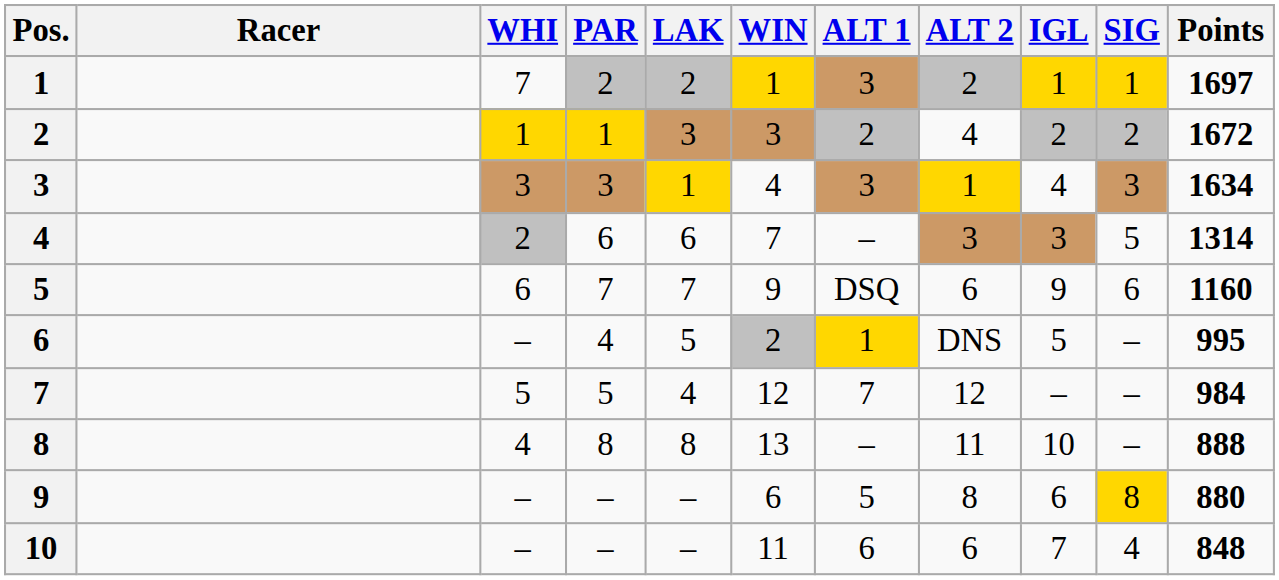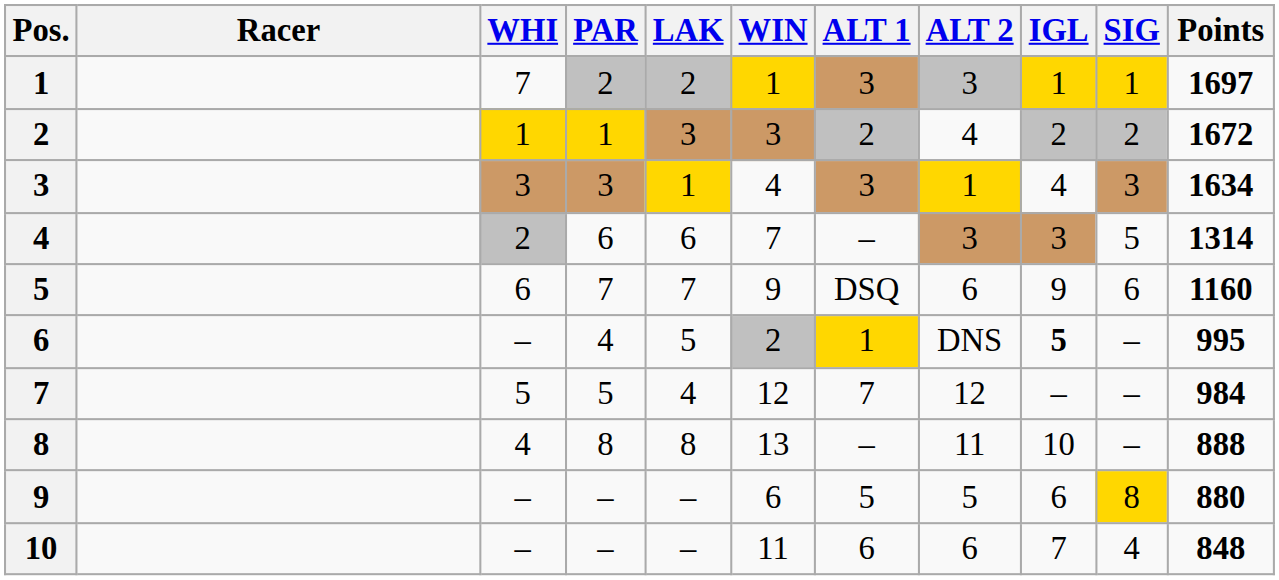(970, 82) 2 -> (970, 82) 3
(1059, 340) normal -> (1059, 340) bold
(970, 496) 8 -> (970, 496) 5
